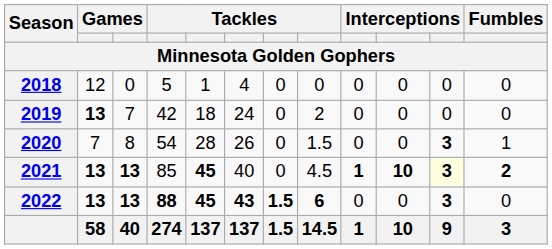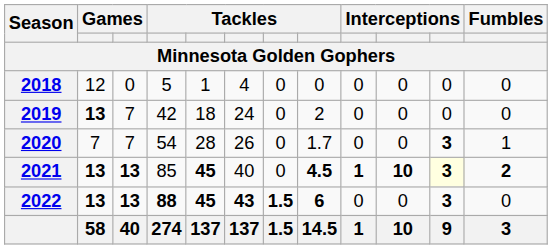(130, 143) 8 -> (130, 143) 7
(319, 143) 1.5 -> (319, 143) 1.7
(319, 172) normal -> (319, 172) bold
